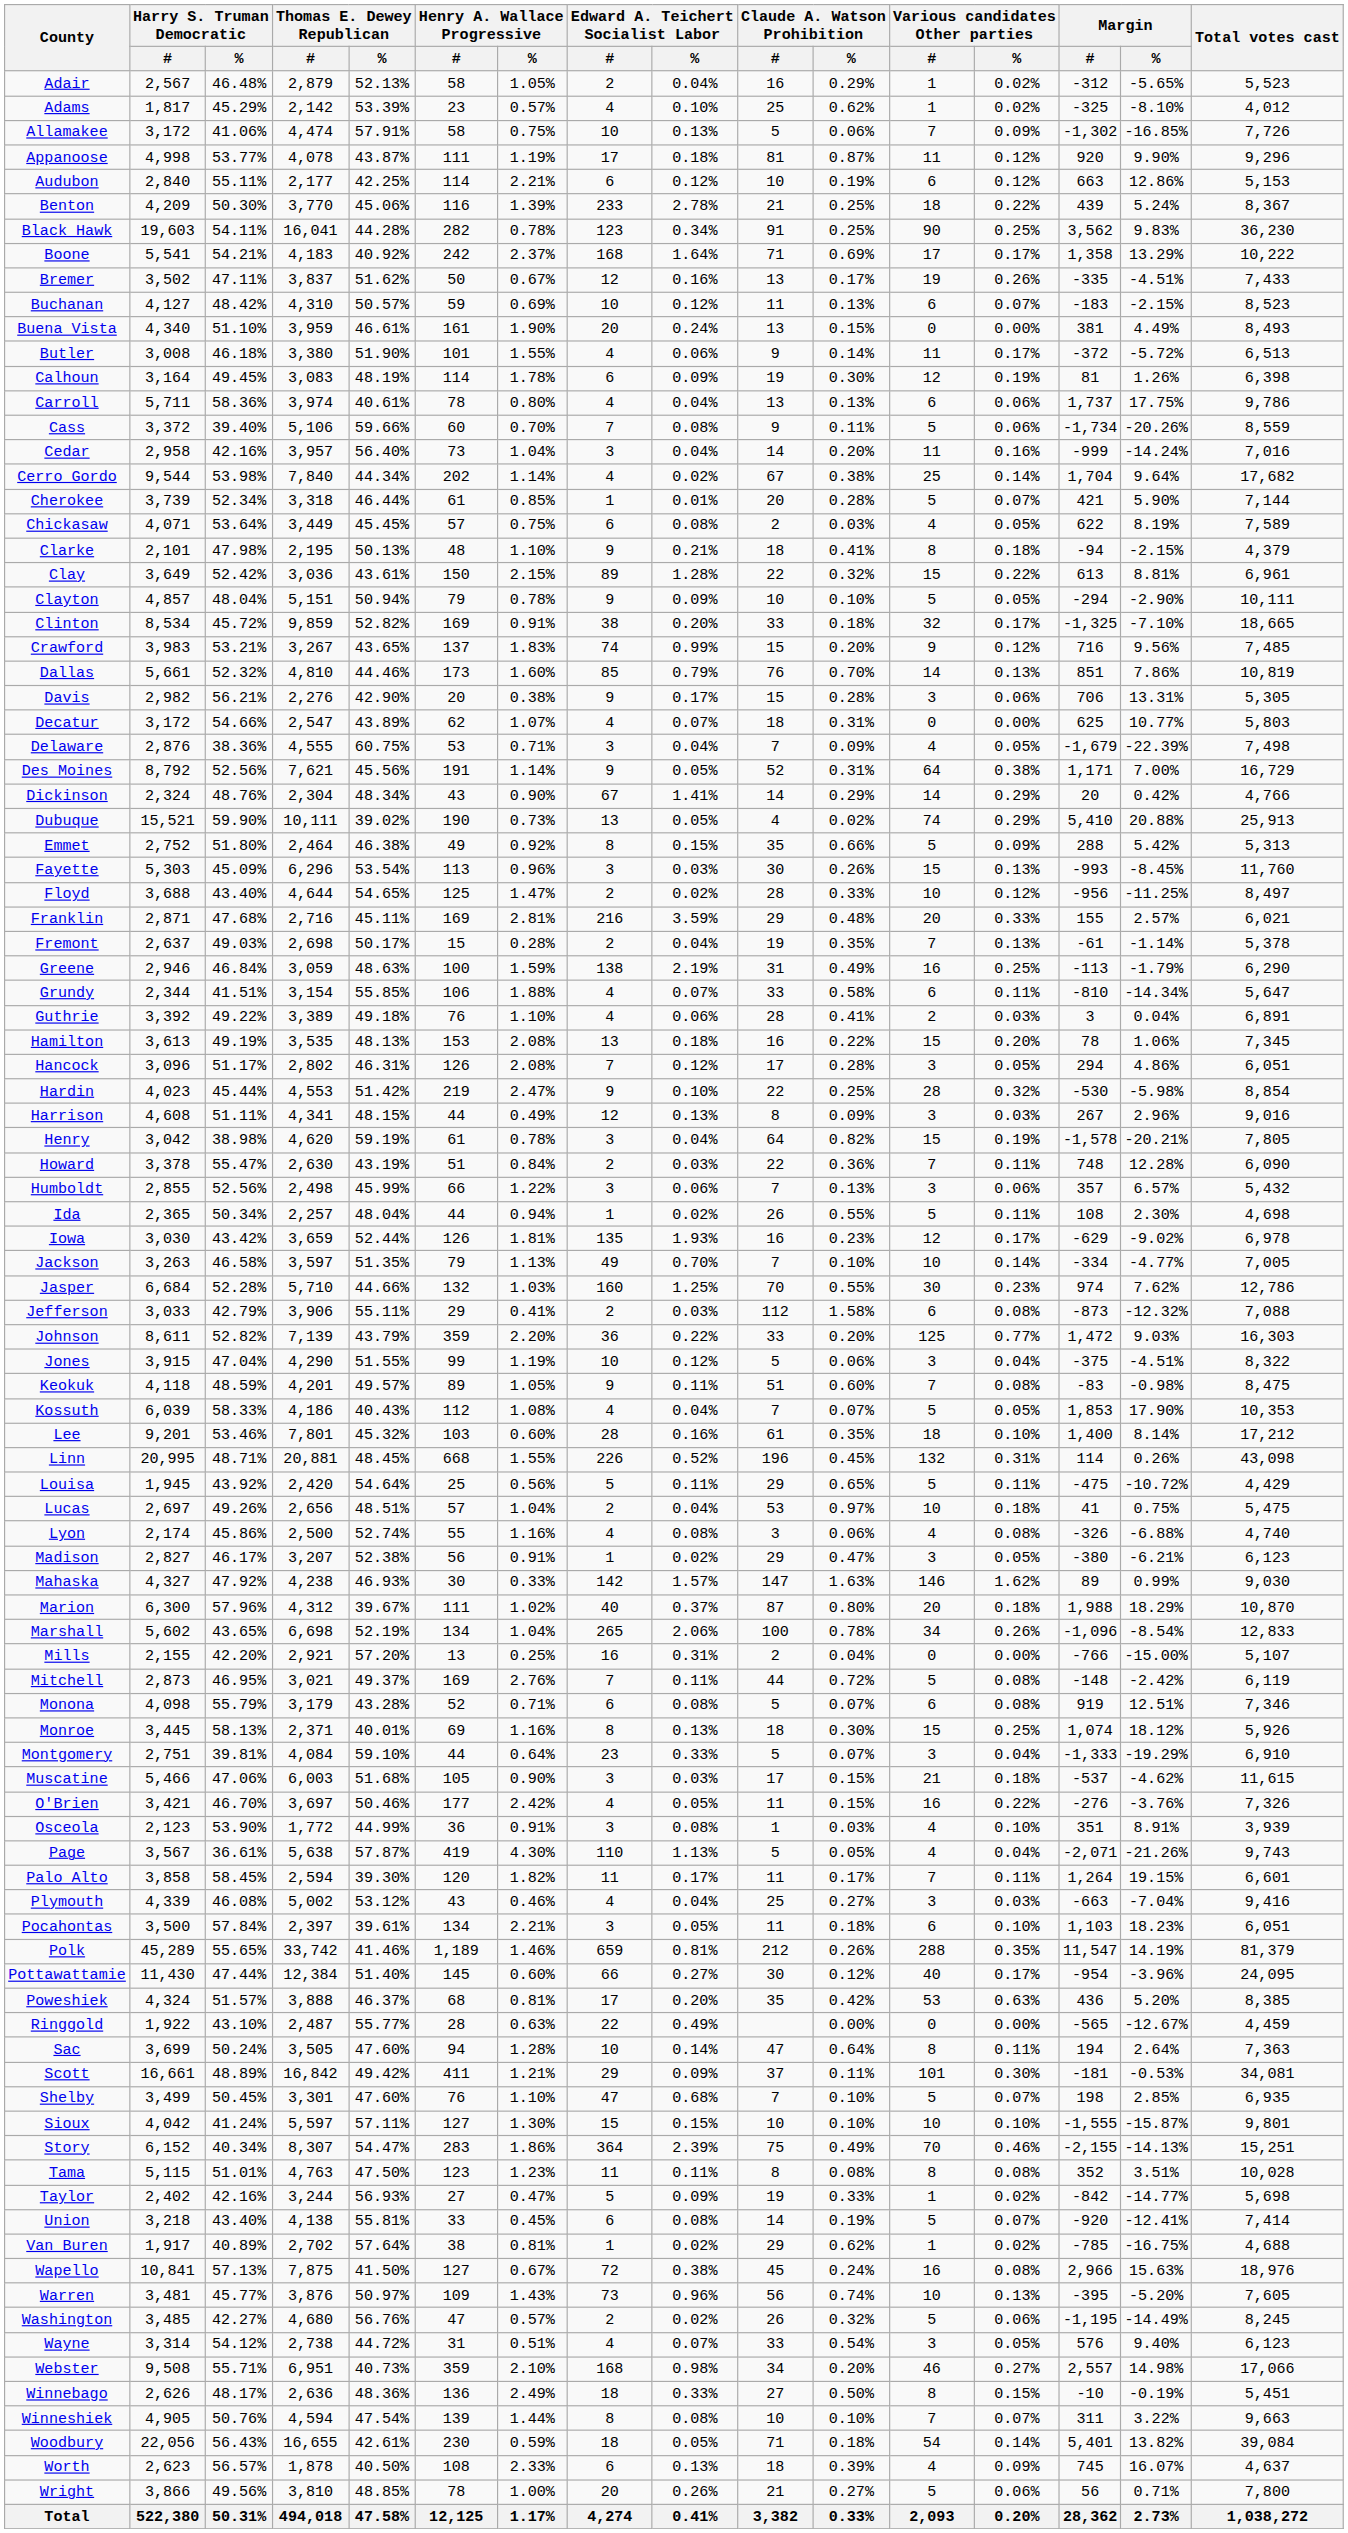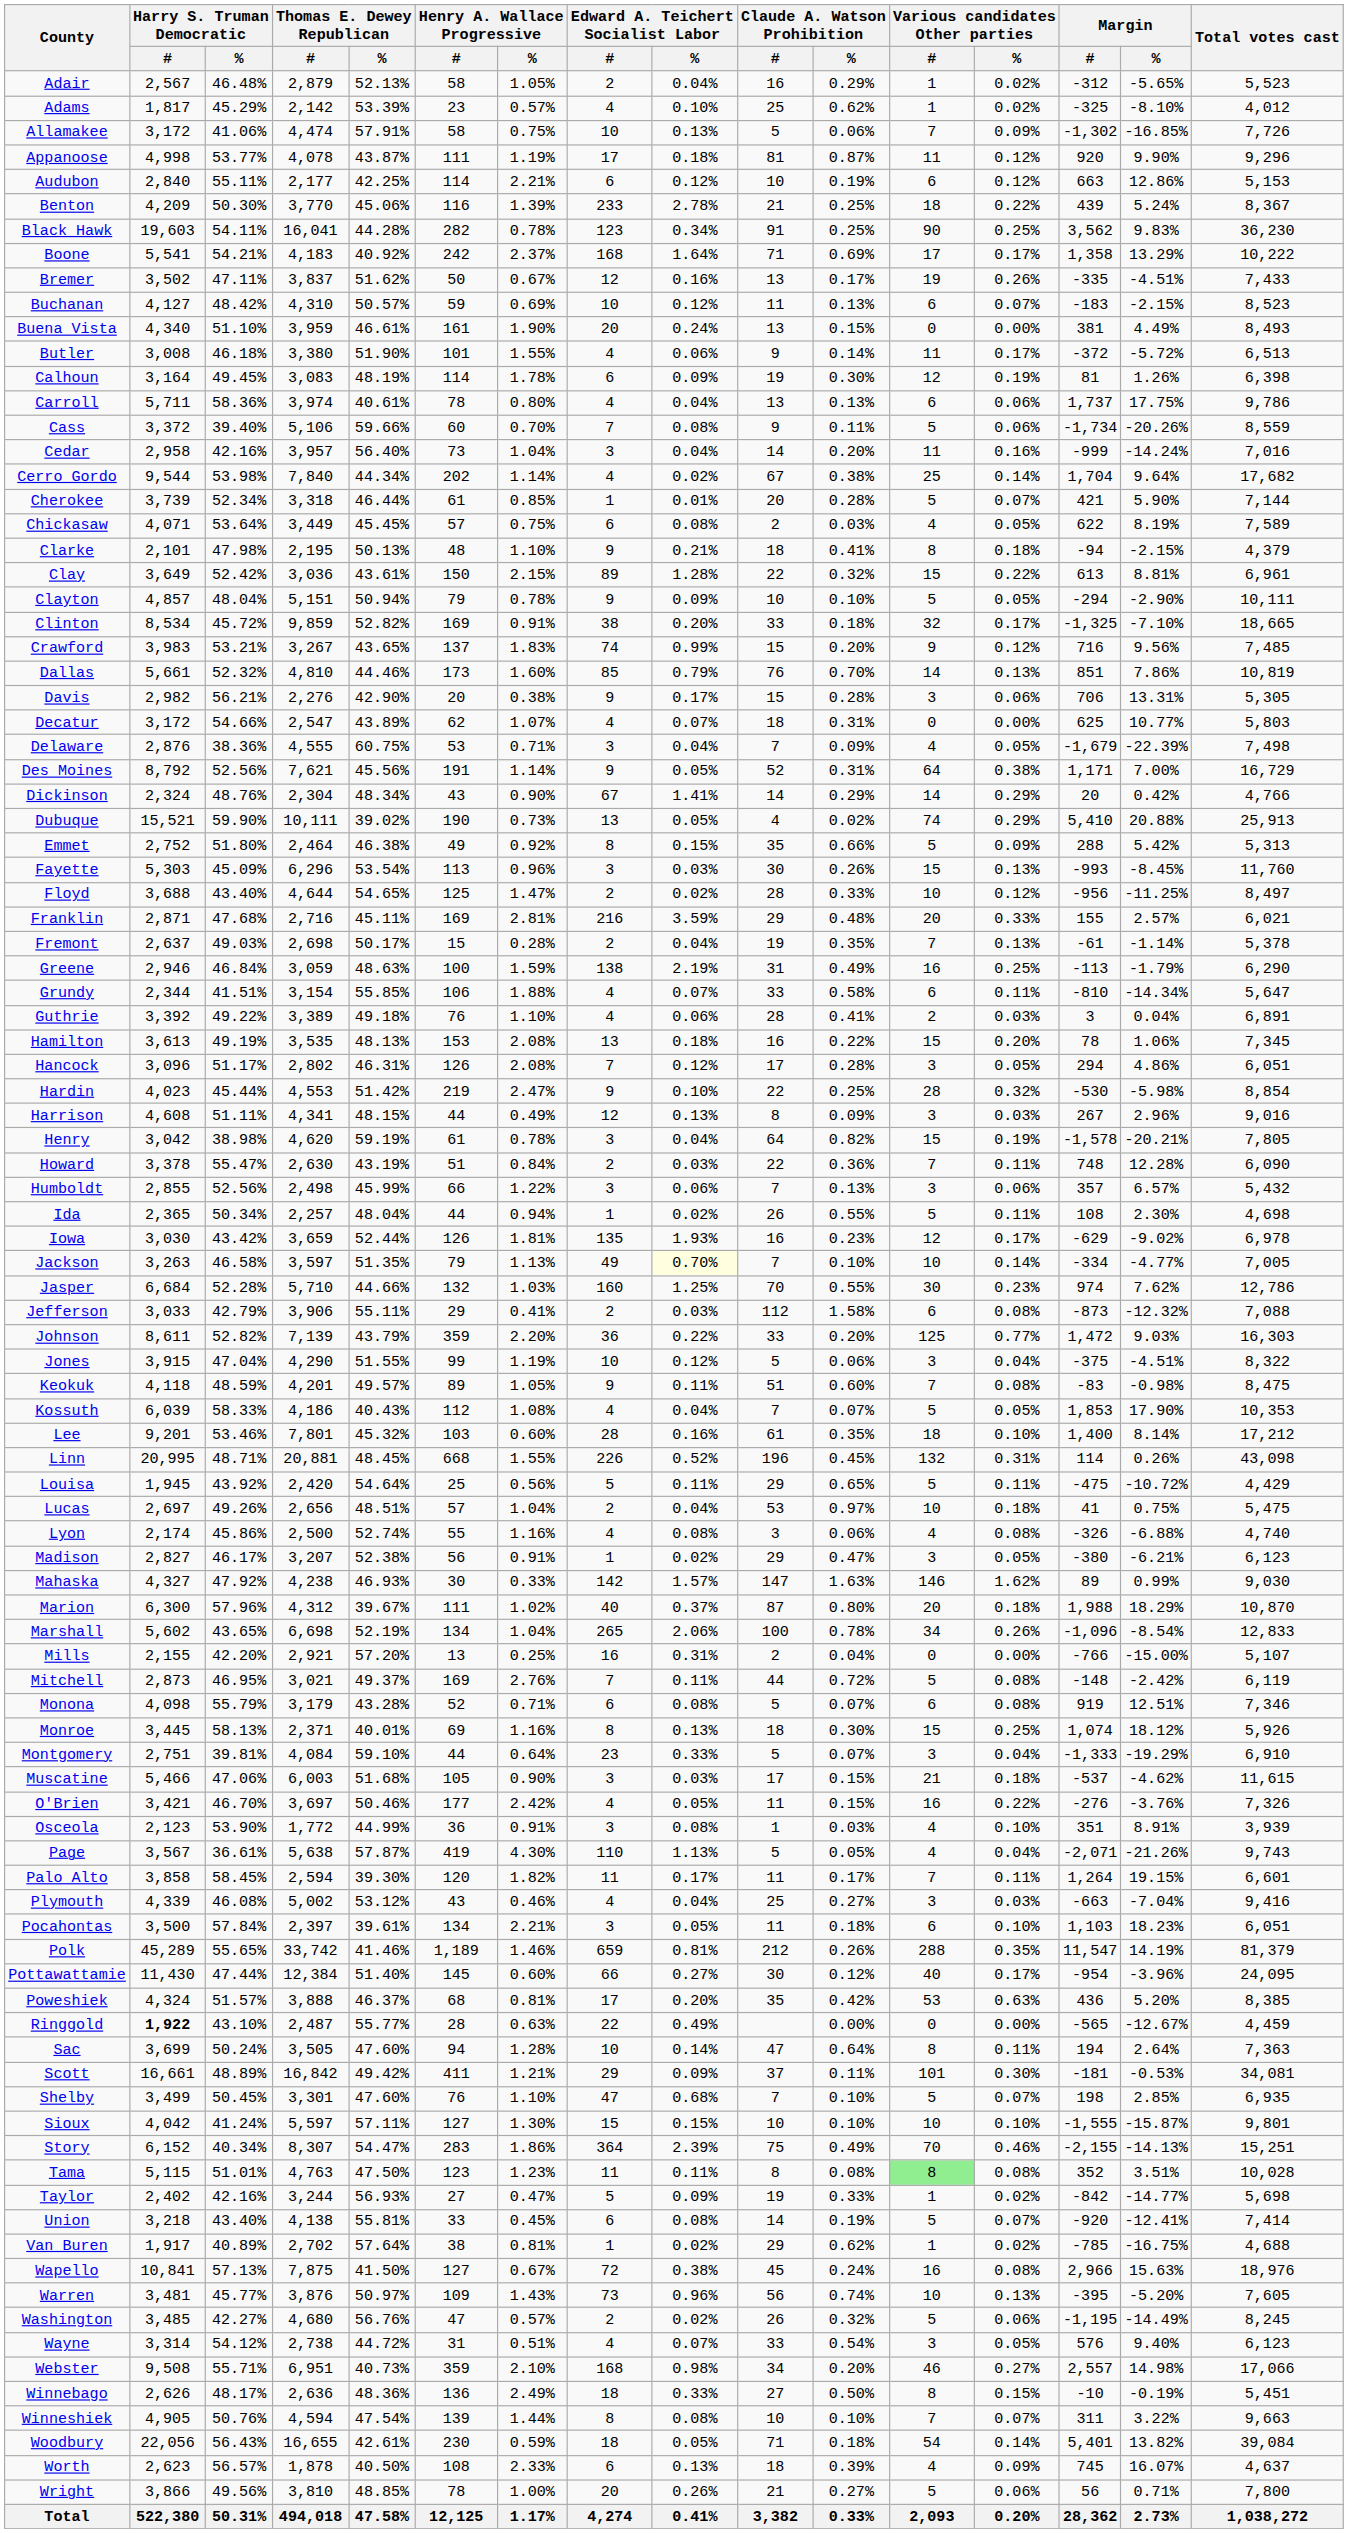(695, 1263) no background -> (695, 1263) lightyellow background
(168, 2025) normal -> (168, 2025) bold
(932, 2173) no background -> (932, 2173) lightgreen background
